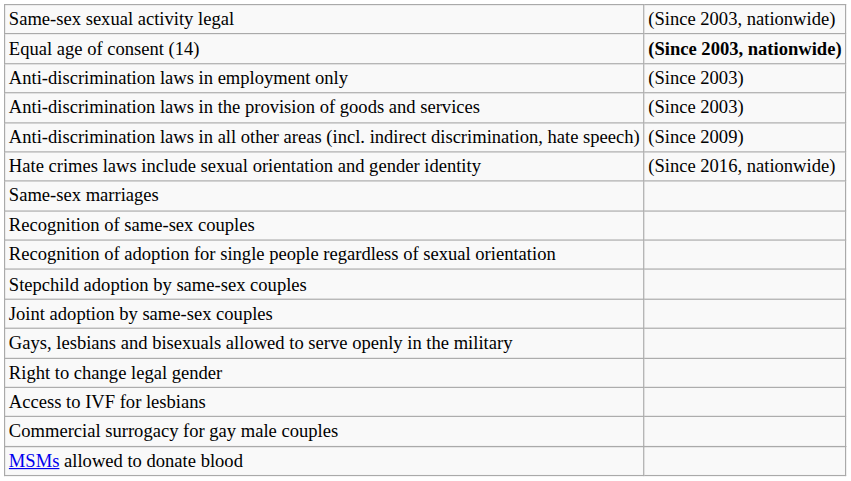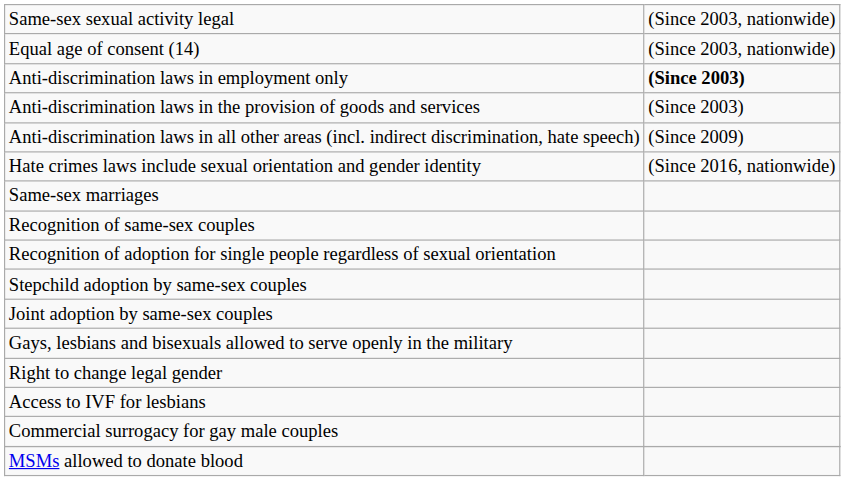(745, 48) bold -> (742, 48) normal
(696, 78) normal -> (696, 78) bold
